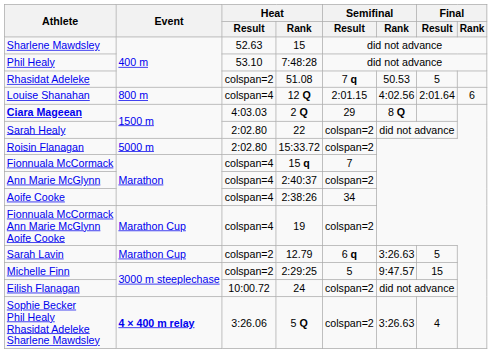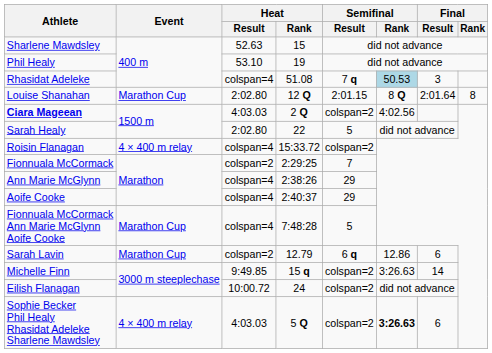(299, 63) 7:48:28 -> (299, 63) 19
(249, 80) colspan=2 -> (249, 80) colspan=4
(397, 80) no background -> (397, 80) lightblue background
(437, 80) 5 -> (438, 80) 3
(133, 96) 800 m -> (152, 96) Marathon Cup
(249, 96) colspan=4 -> (249, 96) 2:02.80
(397, 96) 4:02.56 -> (397, 96) 8 Q
(472, 96) 6 -> (473, 96) 8
(349, 113) 29 -> (349, 113) colspan=2
(397, 113) 8 Q -> (397, 113) 4:02.56
(349, 130) colspan=2 -> (349, 130) 5
(136, 147) 5000 m -> (155, 147) 4 × 400 m relay
(249, 147) 2:02.80 -> (249, 147) colspan=4
(249, 164) colspan=4 -> (249, 164) colspan=2
(299, 164) 15 q -> (299, 164) 2:29:25
(299, 181) 2:40:37 -> (299, 181) 2:38:26
(349, 181) colspan=2 -> (349, 181) 29
(299, 197) 2:38:26 -> (299, 197) 2:40:37
(349, 197) 34 -> (349, 197) 29
(299, 226) 19 -> (299, 226) 7:48:28
(349, 226) colspan=2 -> (349, 226) 5
(397, 255) 3:26.63 -> (397, 255) 12.86
(437, 255) 5 -> (438, 255) 6
(249, 272) colspan=2 -> (249, 272) 9:49.85
(299, 272) 2:29:25 -> (299, 272) 15 q
(349, 272) 5 -> (349, 272) colspan=2
(397, 272) 9:47.57 -> (397, 272) 3:26.63
(437, 272) 15 -> (438, 272) 14
(156, 323) bold -> (155, 323) normal
(249, 323) 3:26.06 -> (249, 323) 4:03.03
(397, 323) normal -> (397, 323) bold
(437, 323) 4 -> (438, 323) 6
